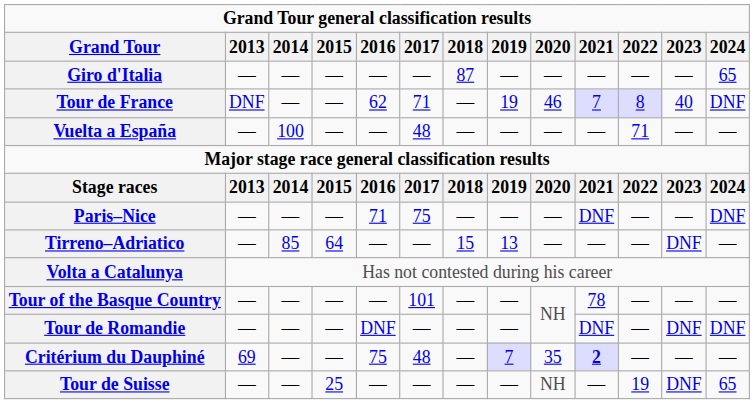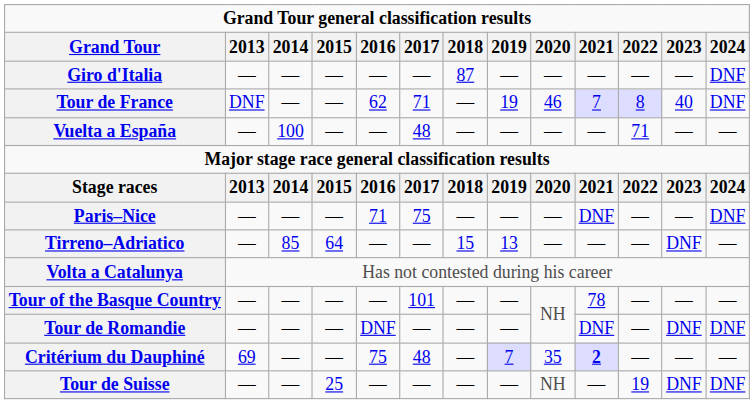(728, 74) 65 -> (728, 74) DNF
(728, 384) 65 -> (728, 384) DNF
